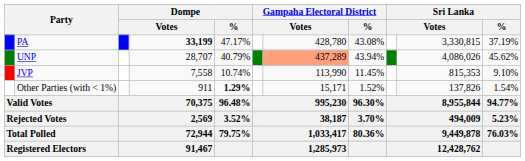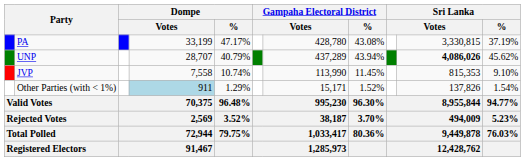(199, 42) bold -> (199, 42) normal
(331, 57) lightsalmon background -> (331, 57) no background
(461, 57) normal -> (461, 57) bold
(205, 88) no background -> (205, 88) lightblue background
(237, 88) bold -> (238, 88) normal
